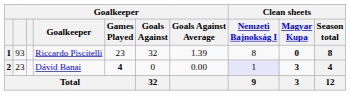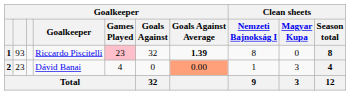(120, 52) no background -> (120, 52) pink background
(199, 52) normal -> (199, 52) bold
(297, 52) bold -> (297, 52) normal
(120, 67) bold -> (120, 67) normal
(199, 67) no background -> (199, 67) lightsalmon background
(254, 67) lavender background -> (254, 67) no background
(297, 67) bold -> (297, 67) normal
